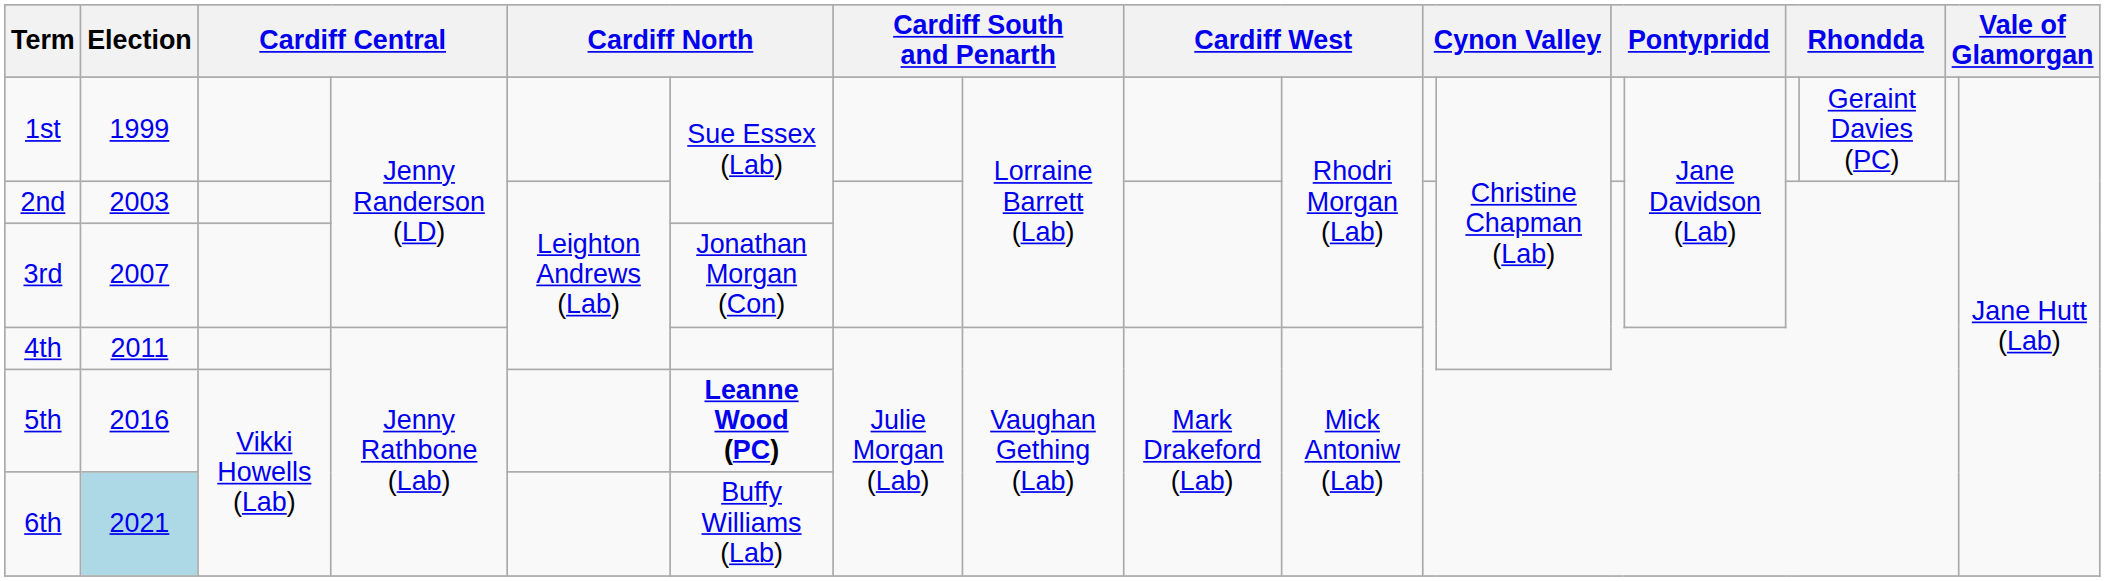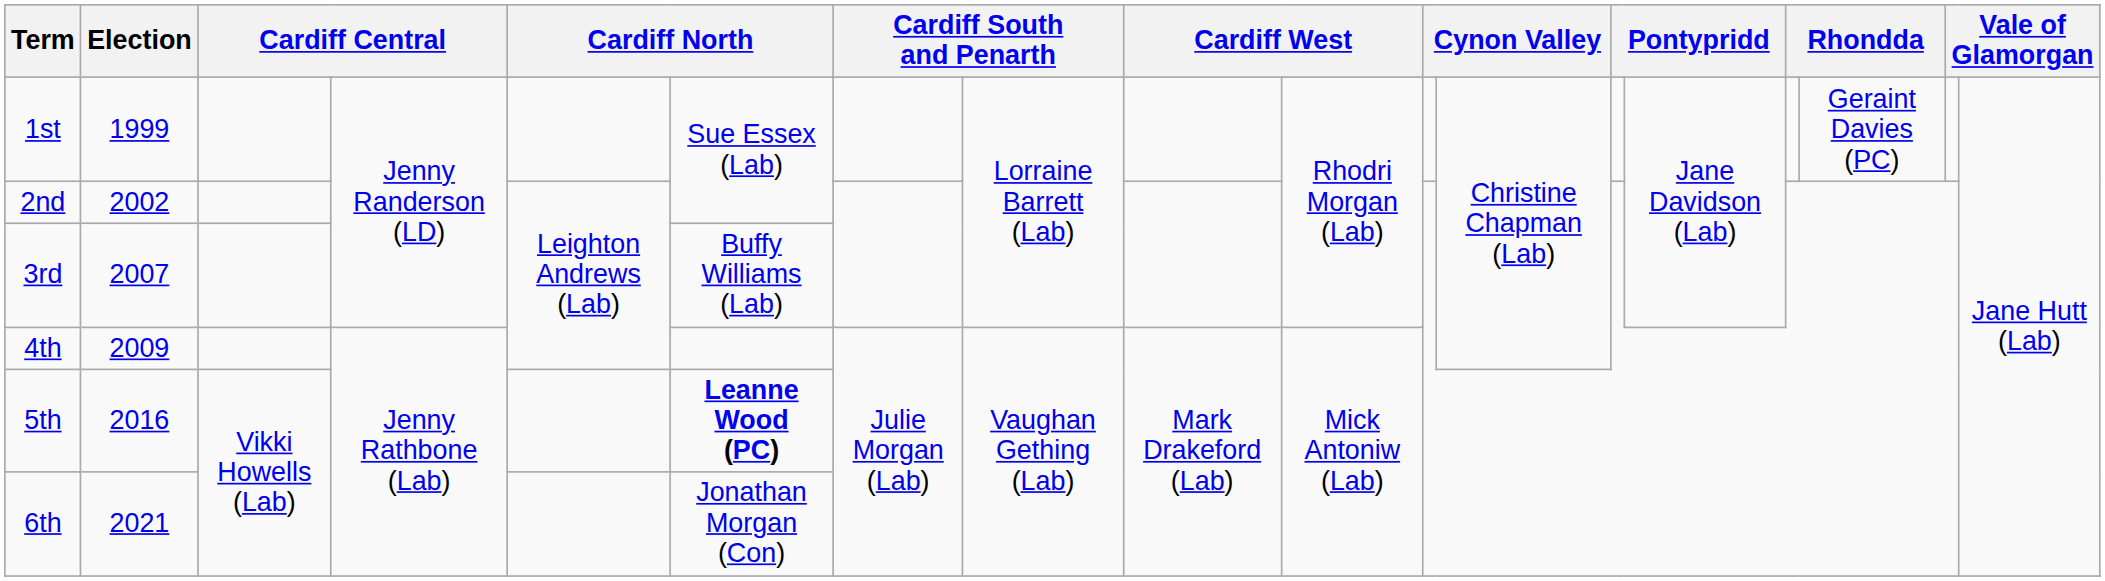(139, 201) 2003 -> (139, 201) 2002
(752, 274) Jonathan Morgan (Con) -> (752, 274) Buffy Williams (Lab)
(139, 347) 2011 -> (139, 347) 2009
(139, 523) lightblue background -> (139, 523) no background
(752, 523) Buffy Williams (Lab) -> (752, 523) Jonathan Morgan (Con)
